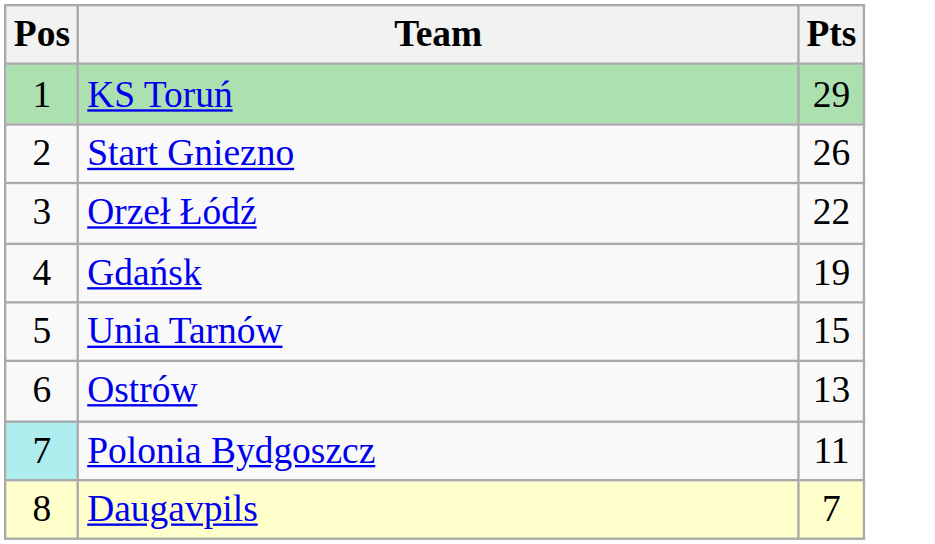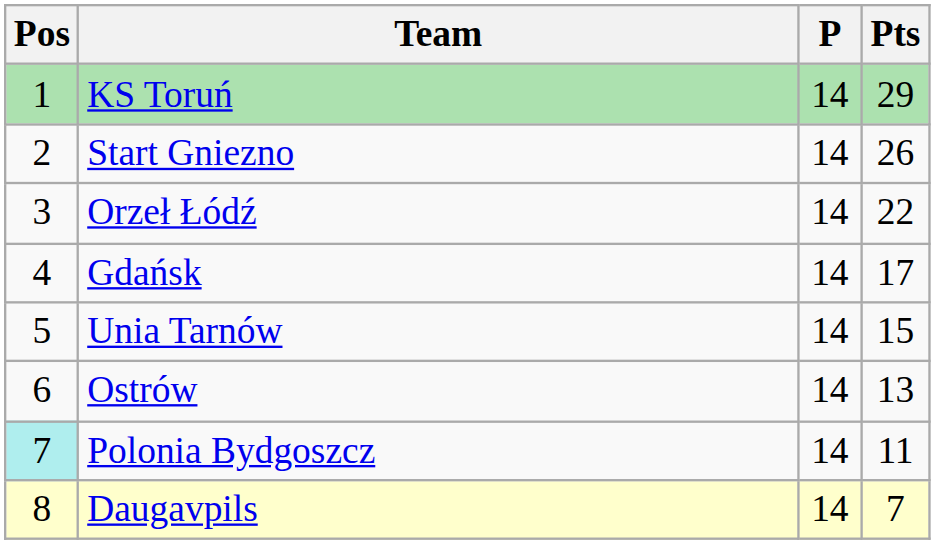+ column: (830, 34)
(831, 271) 19 -> (895, 271) 17
